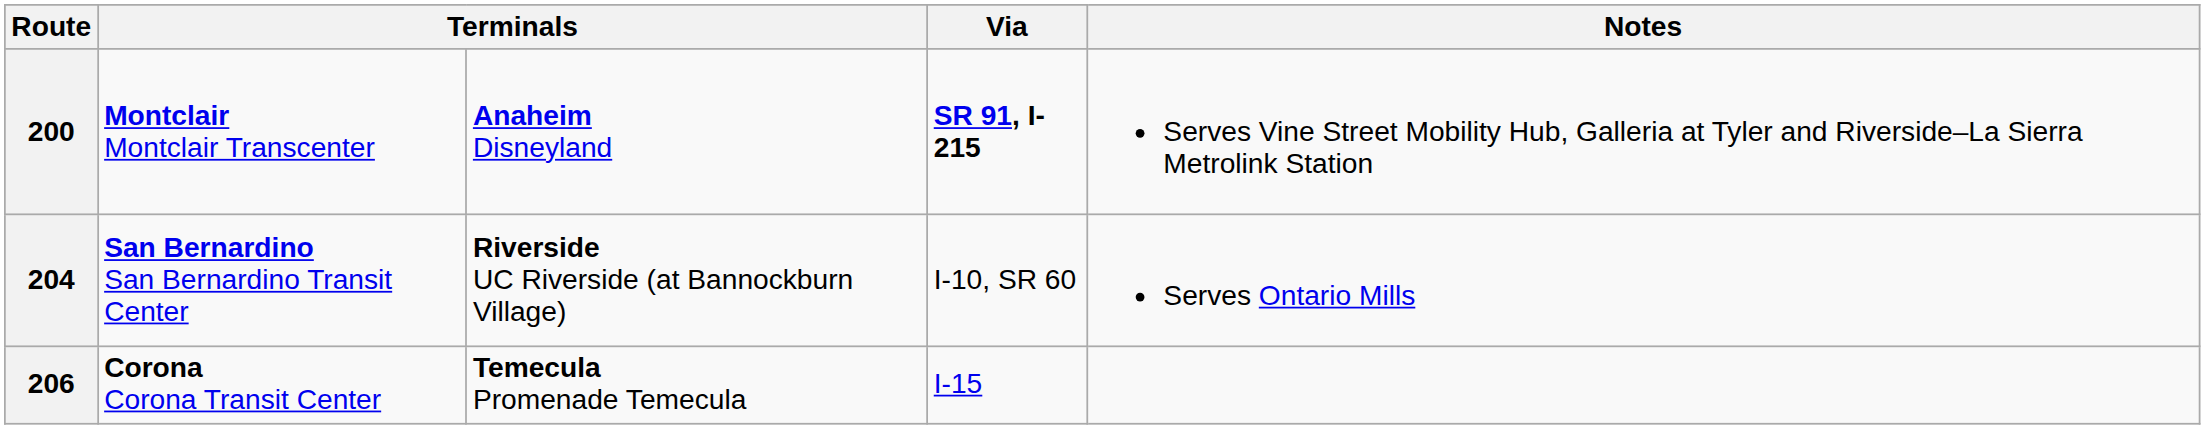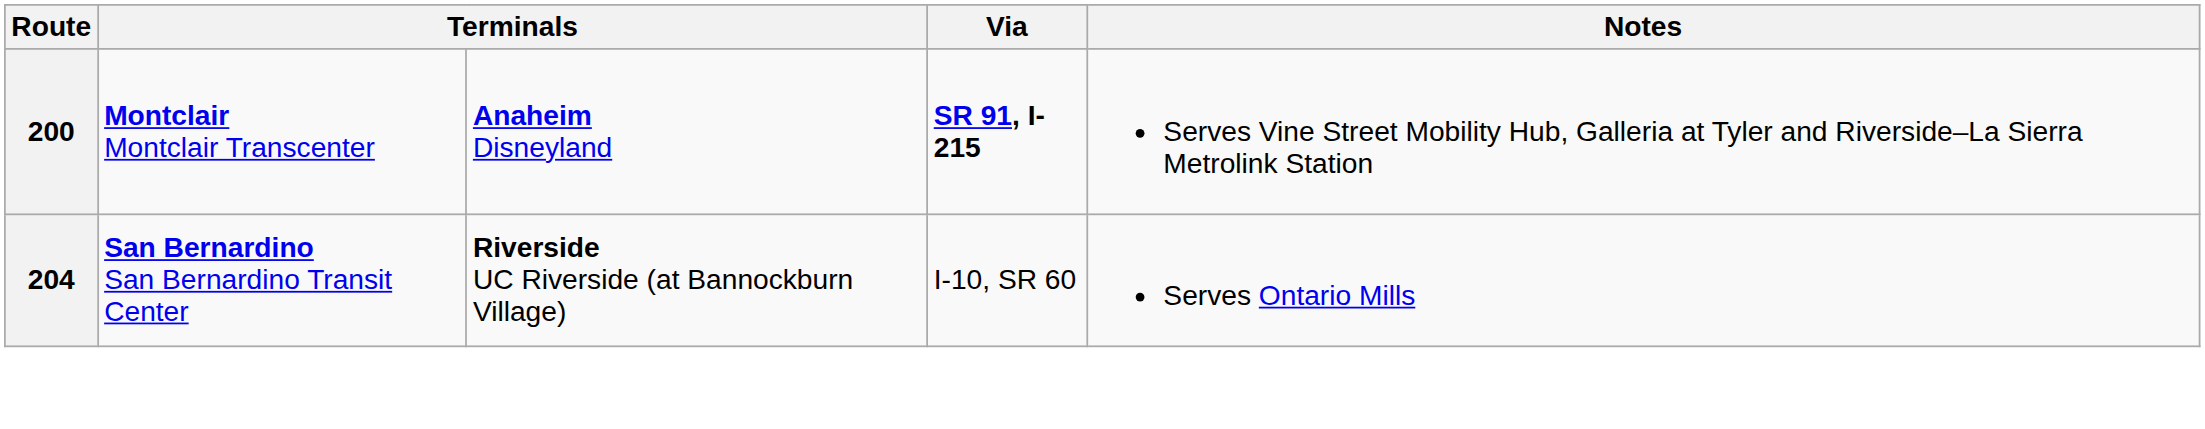- row: (51, 384)
